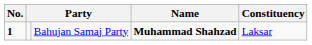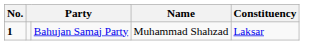(185, 31) bold -> (181, 31) normal
